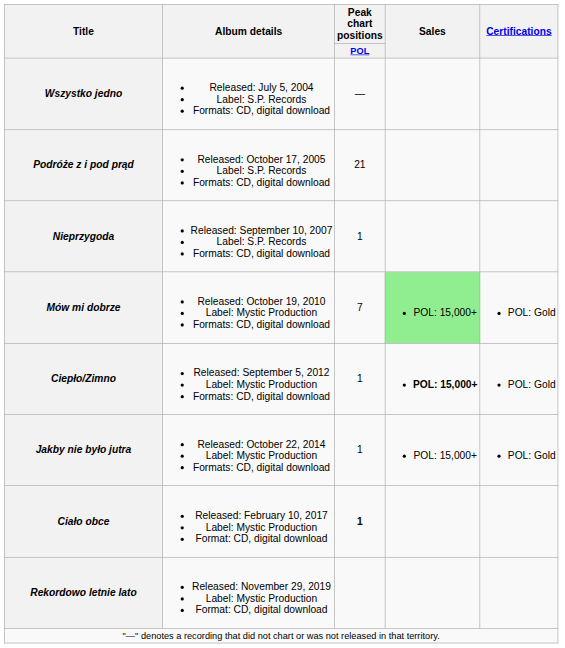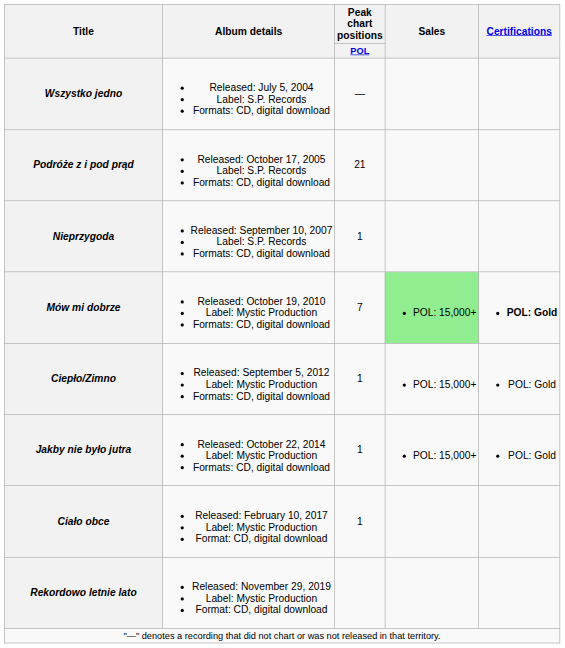(519, 313) normal -> (519, 313) bold
(432, 385) bold -> (432, 385) normal
(360, 521) bold -> (360, 521) normal
